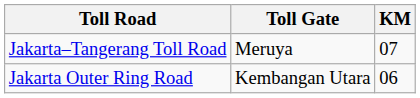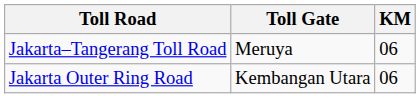(388, 48) 07 -> (388, 48) 06
